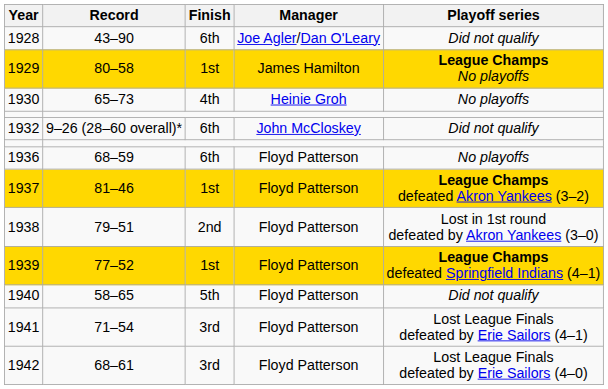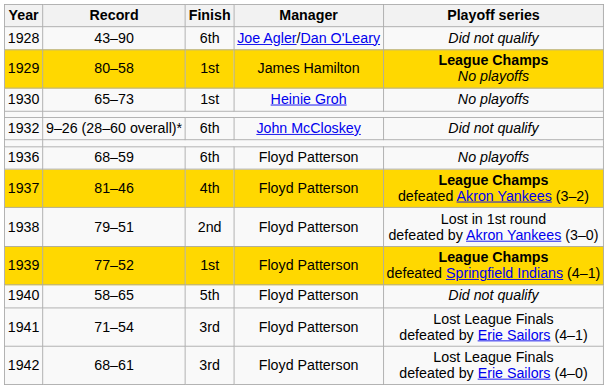(210, 99) 4th -> (210, 99) 1st
(210, 188) 1st -> (210, 188) 4th
